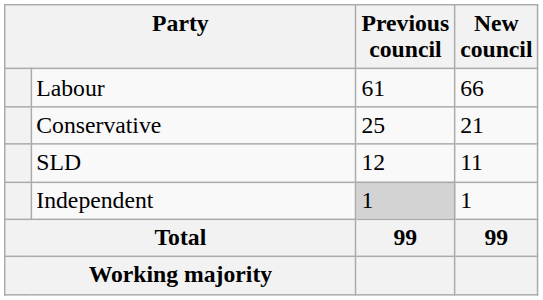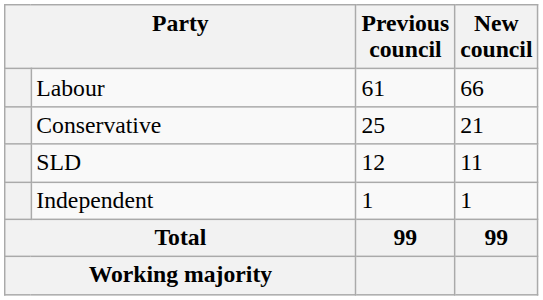(367, 200) lightgrey background -> (367, 200) no background
